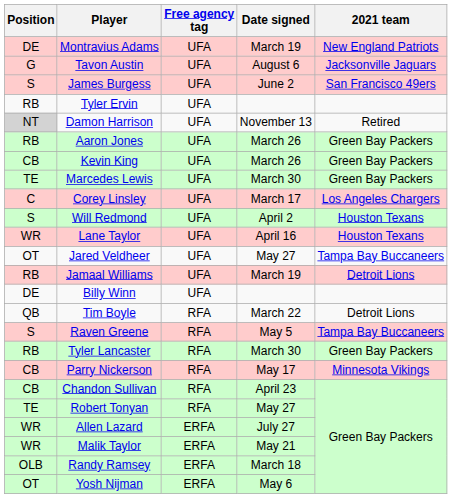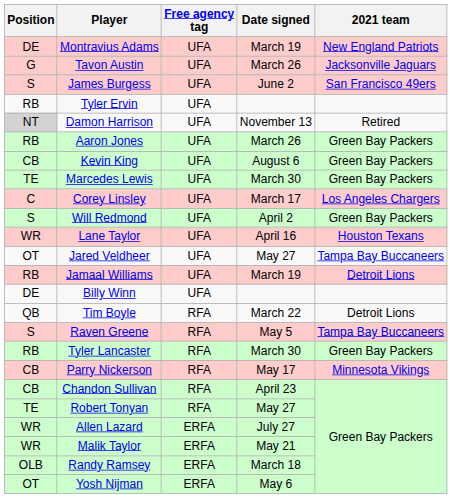(276, 65) August 6 -> (276, 65) March 26
(276, 160) March 26 -> (276, 160) August 6
(381, 217) Houston Texans -> (381, 217) Green Bay Packers
